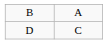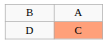(78, 30) no background -> (78, 30) lightsalmon background
